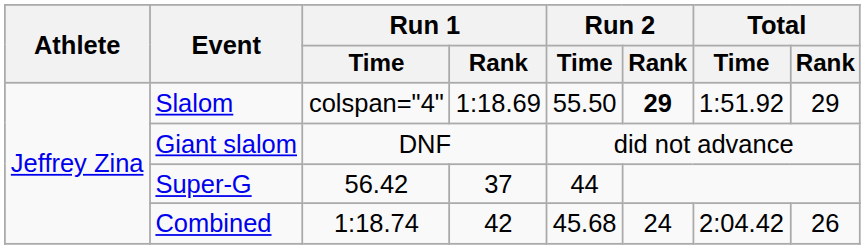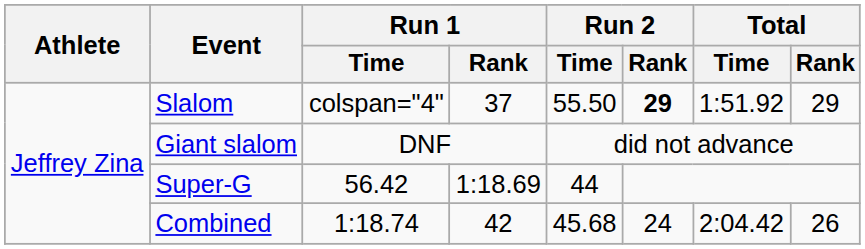(498, 104) 1:18.69 -> (498, 104) 37
(498, 184) 37 -> (498, 184) 1:18.69
